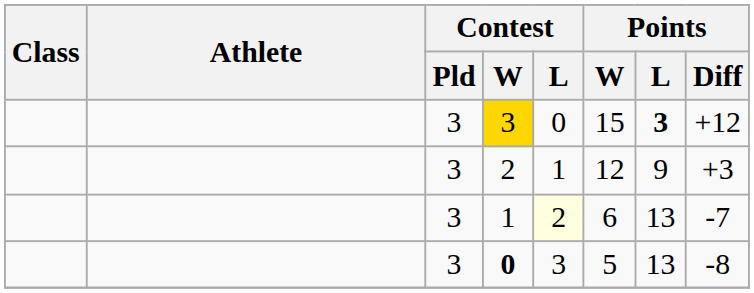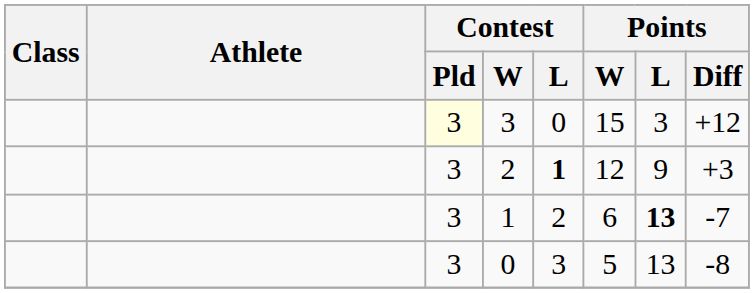(454, 122) no background -> (454, 122) lightyellow background
(508, 122) gold background -> (508, 122) no background
(661, 122) bold -> (661, 122) normal
(559, 169) normal -> (559, 169) bold
(559, 216) lightyellow background -> (559, 216) no background
(661, 216) normal -> (661, 216) bold
(508, 264) bold -> (508, 264) normal
